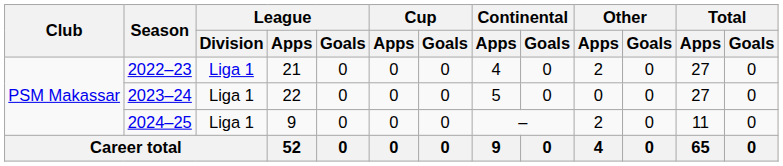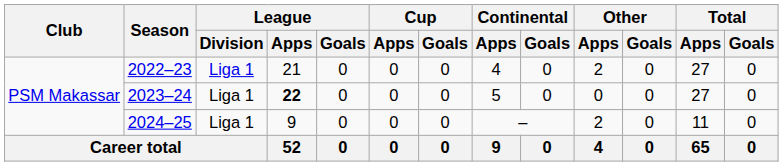(292, 95) normal -> (292, 95) bold
